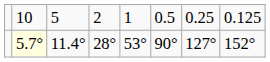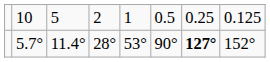(30, 43) lightyellow background -> (30, 43) no background
(201, 43) normal -> (201, 43) bold
